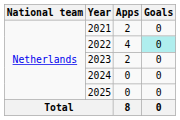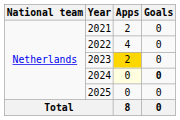(159, 44) paleturquoise background -> (159, 44) no background
(128, 60) no background -> (128, 60) gold background
(128, 76) no background -> (128, 76) lightyellow background
(159, 76) normal -> (159, 76) bold
